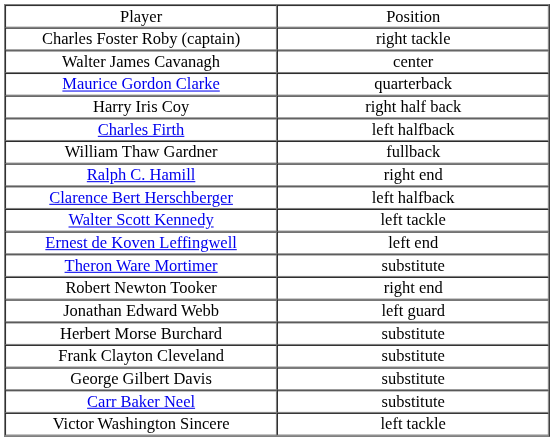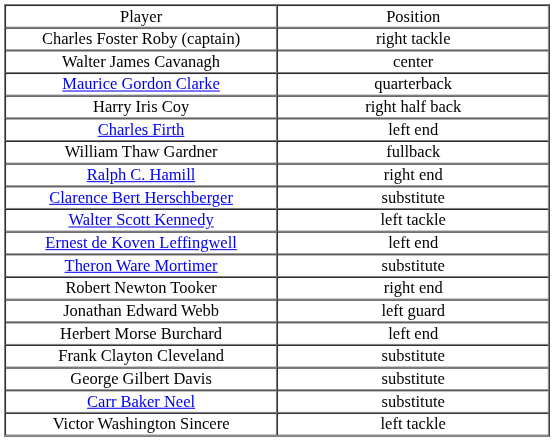(413, 129) left halfback -> (413, 129) left end
(413, 197) left halfback -> (413, 197) substitute
(413, 333) substitute -> (413, 333) left end
